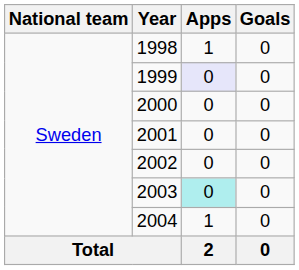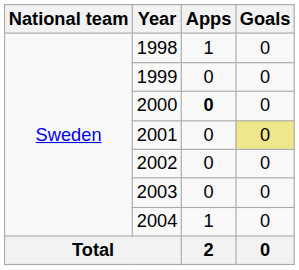(209, 76) lavender background -> (209, 76) no background
(209, 105) normal -> (209, 105) bold
(265, 134) no background -> (265, 134) khaki background
(209, 192) paleturquoise background -> (209, 192) no background
